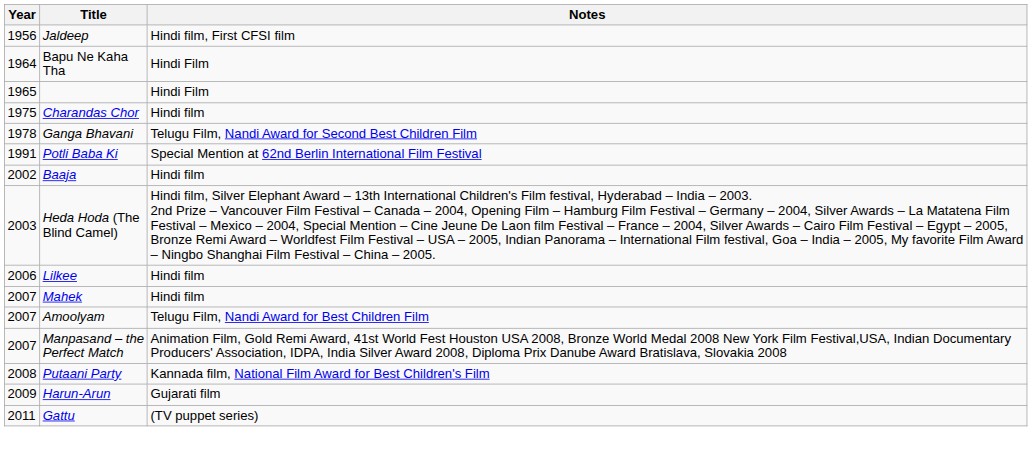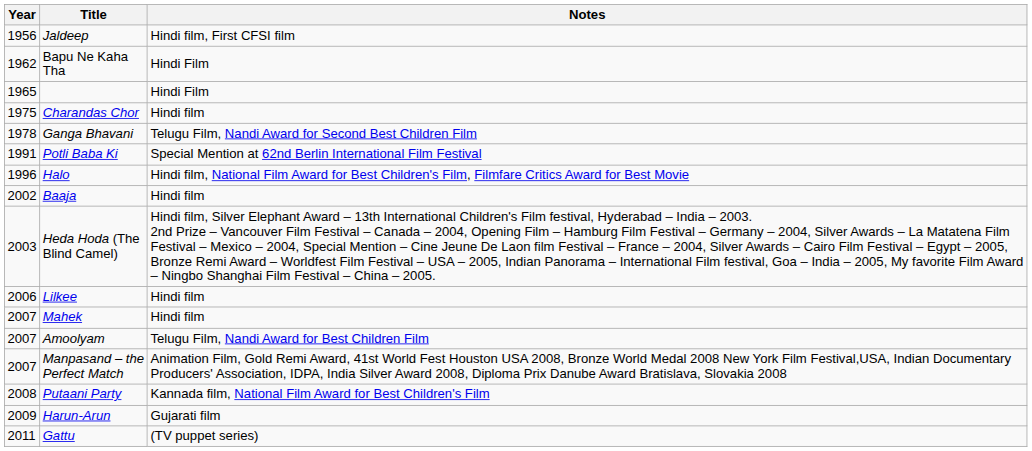(22, 63) 1964 -> (22, 63) 1962
+ row: (56, 175)
